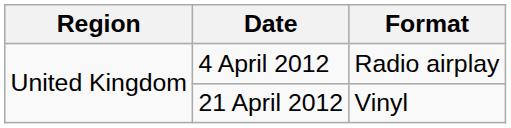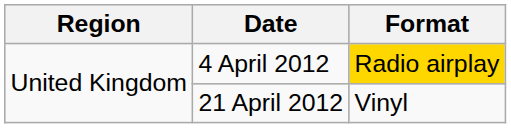(427, 63) no background -> (427, 63) gold background
